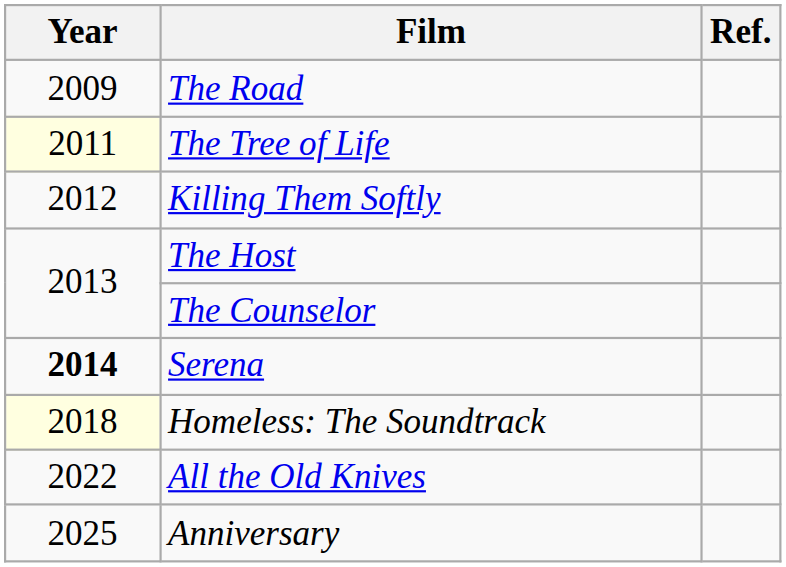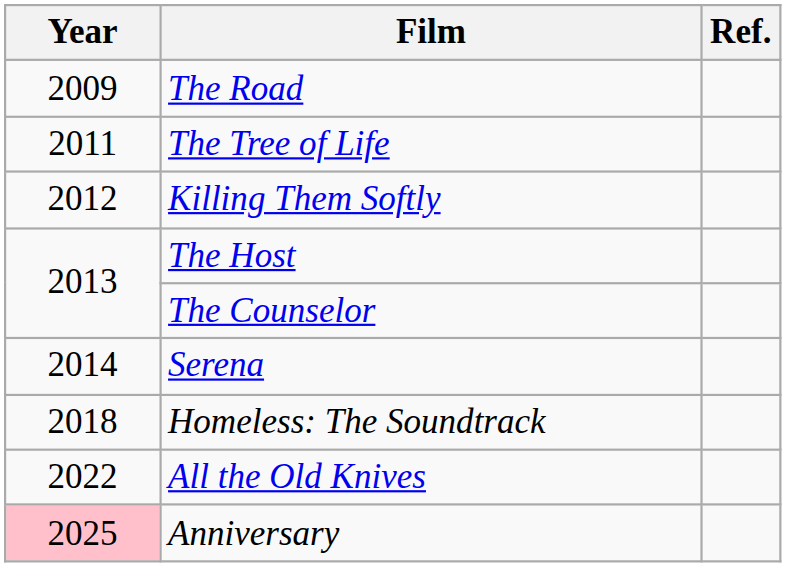(83, 143) lightyellow background -> (83, 143) no background
(83, 365) bold -> (83, 365) normal
(83, 421) lightyellow background -> (83, 421) no background
(83, 532) no background -> (83, 532) pink background
